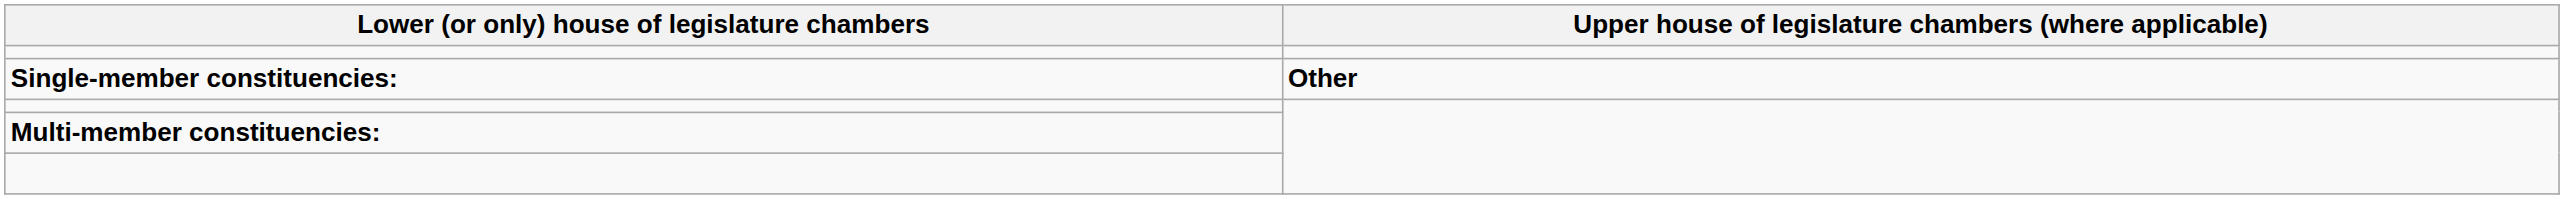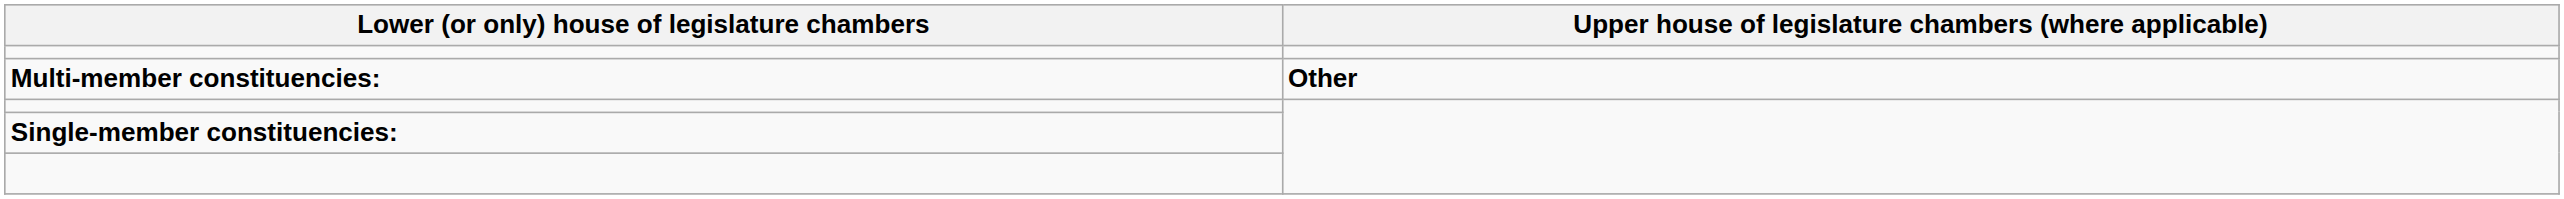(204, 78) Single-member constituencies: -> (196, 78) Multi-member constituencies:
(196, 131) Multi-member constituencies: -> (204, 131) Single-member constituencies:
